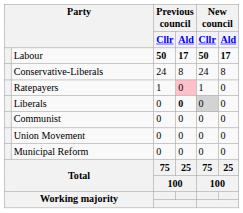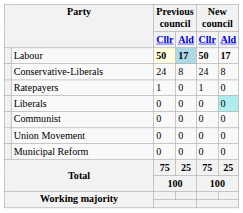(161, 55) no background -> (161, 55) lightyellow background
(183, 55) no background -> (183, 55) lightblue background
(181, 87) pink background -> (181, 87) no background
(181, 103) bold -> (181, 103) normal
(201, 103) lightgrey background -> (201, 103) no background
(223, 103) no background -> (223, 103) paleturquoise background
